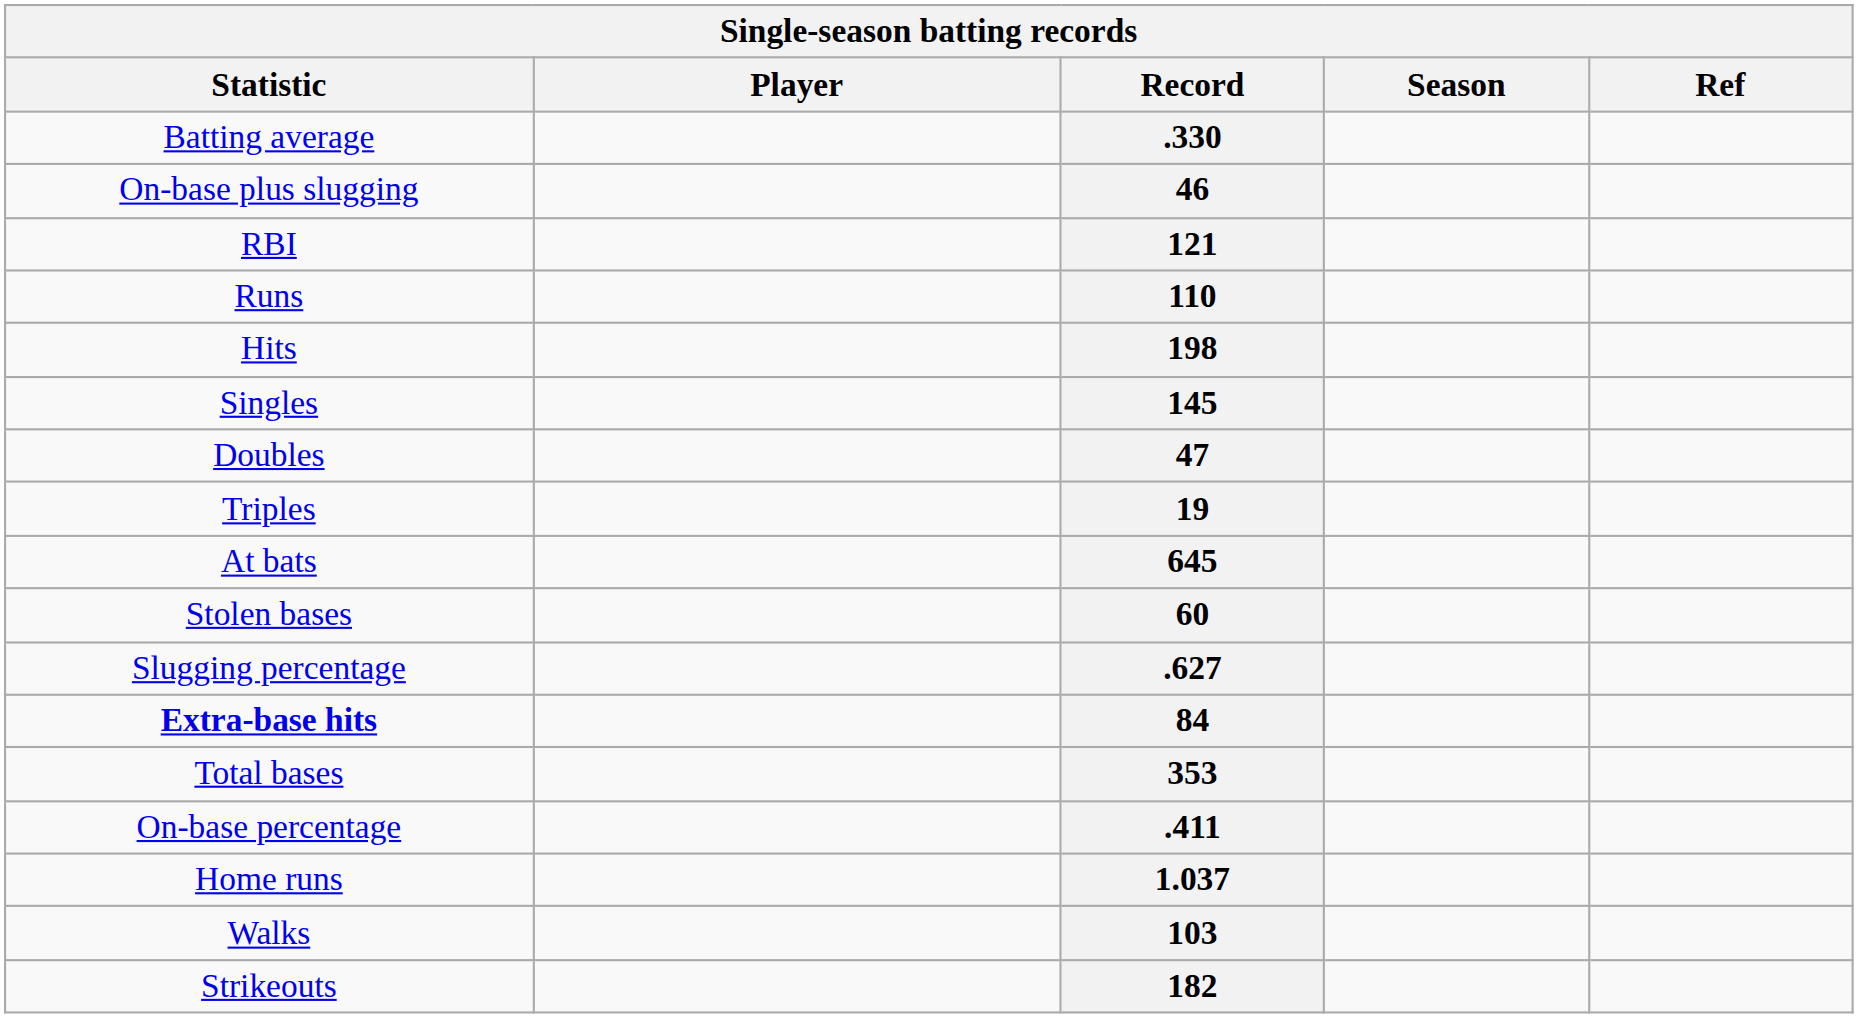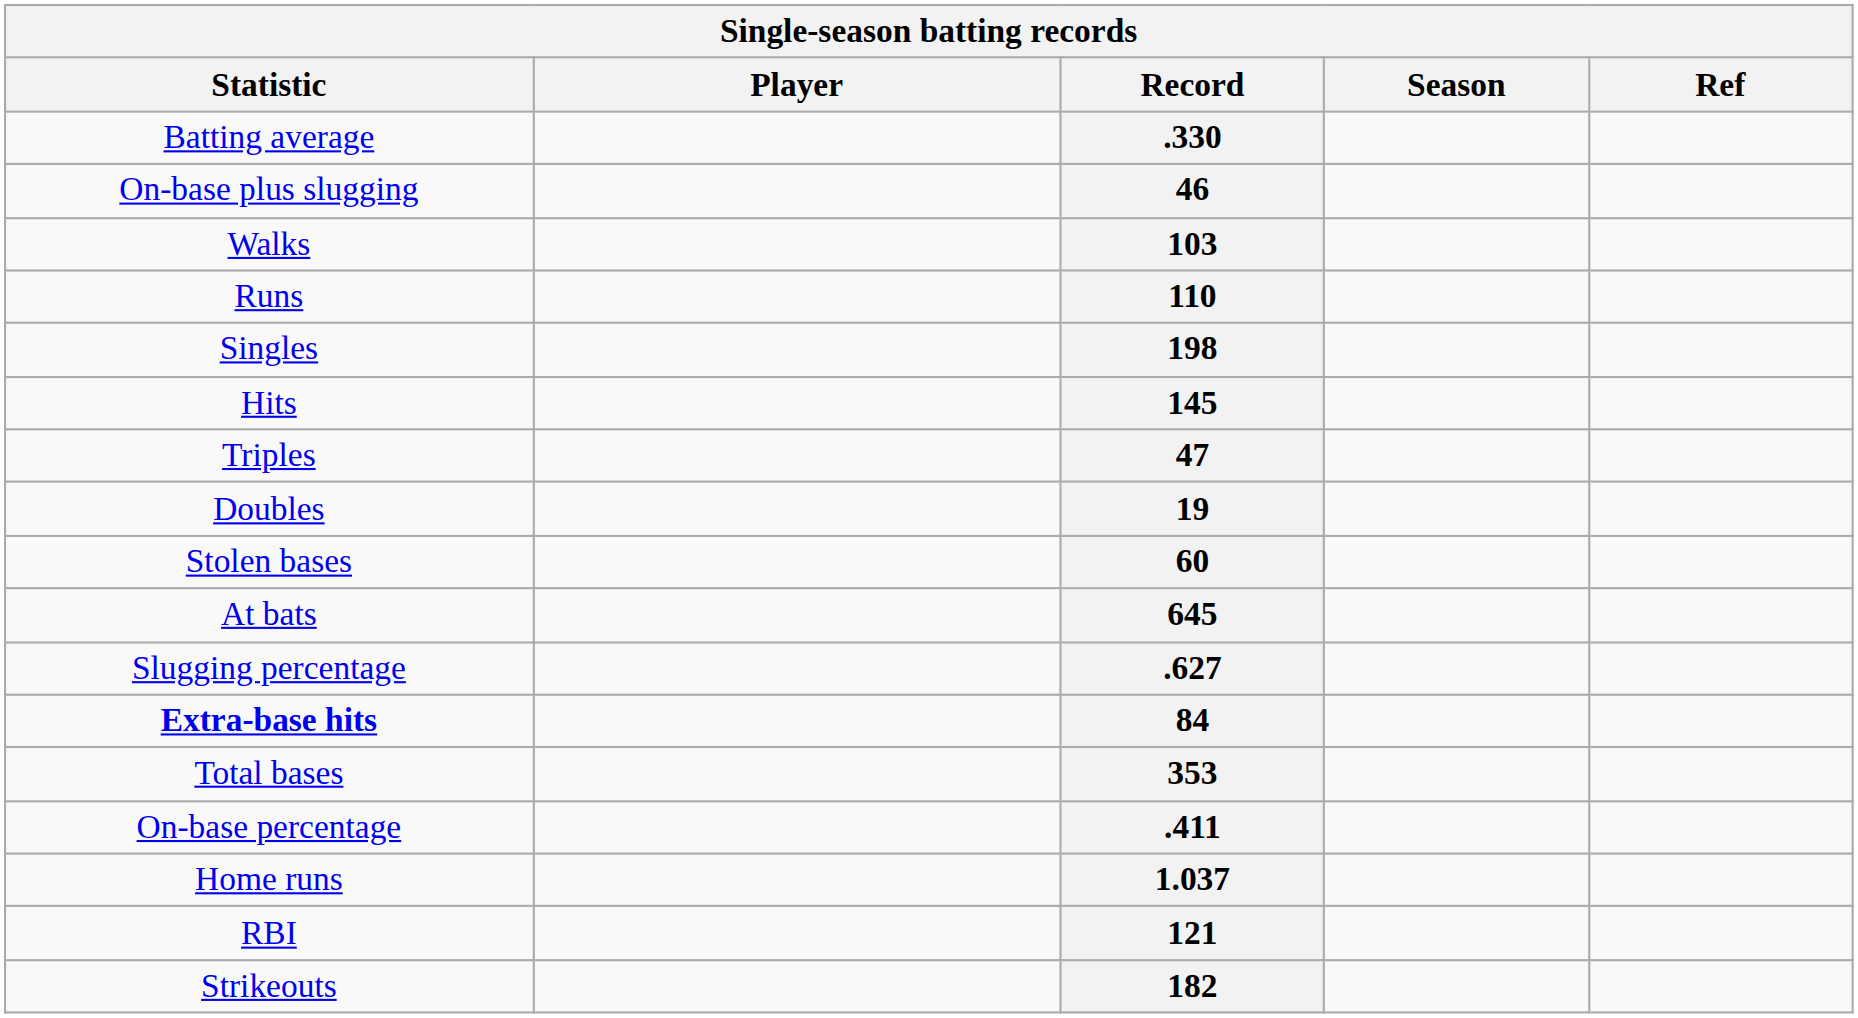rows swapped: (1192, 243) <-> (1192, 932)
(269, 349) Hits -> (269, 349) Singles
(269, 402) Singles -> (269, 402) Hits
(269, 455) Doubles -> (269, 455) Triples
(269, 508) Triples -> (269, 508) Doubles
rows swapped: (1192, 614) <-> (1192, 561)
